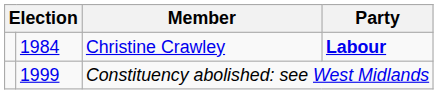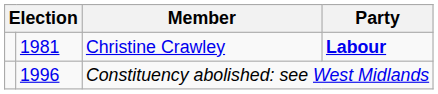(40, 46) 1984 -> (40, 46) 1981
(40, 74) 1999 -> (40, 74) 1996
